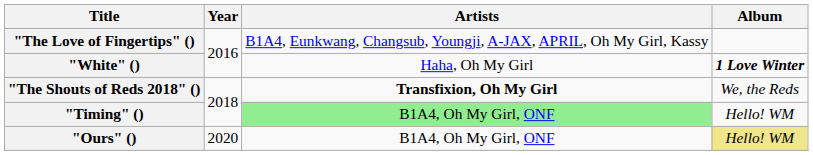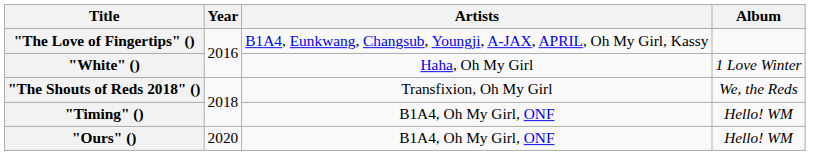(760, 65) bold -> (759, 65) normal
(477, 89) bold -> (477, 89) normal
(477, 114) lightgreen background -> (477, 114) no background
(760, 138) khaki background -> (758, 138) no background
